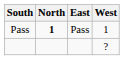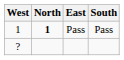columns swapped: (106, 13) <-> (20, 13)
